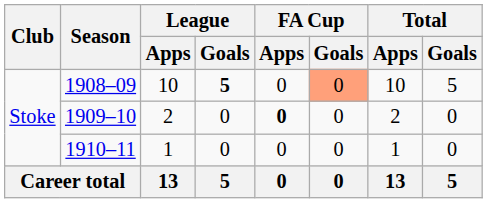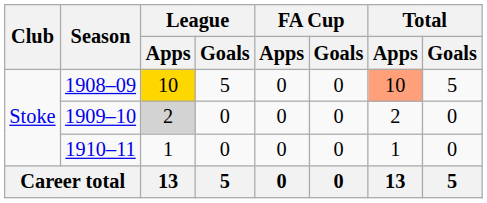(168, 85) no background -> (168, 85) gold background
(225, 85) bold -> (225, 85) normal
(338, 85) lightsalmon background -> (338, 85) no background
(395, 85) no background -> (395, 85) lightsalmon background
(168, 117) no background -> (168, 117) lightgrey background
(282, 117) bold -> (282, 117) normal
